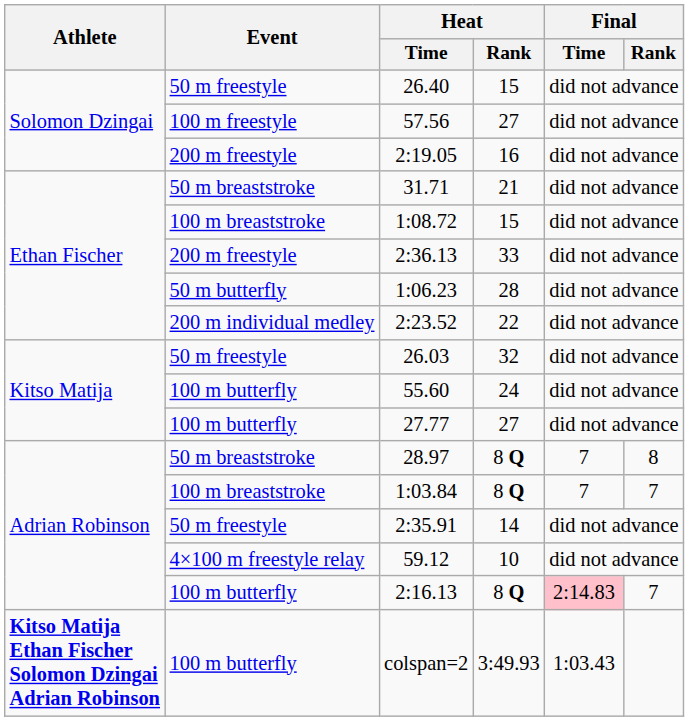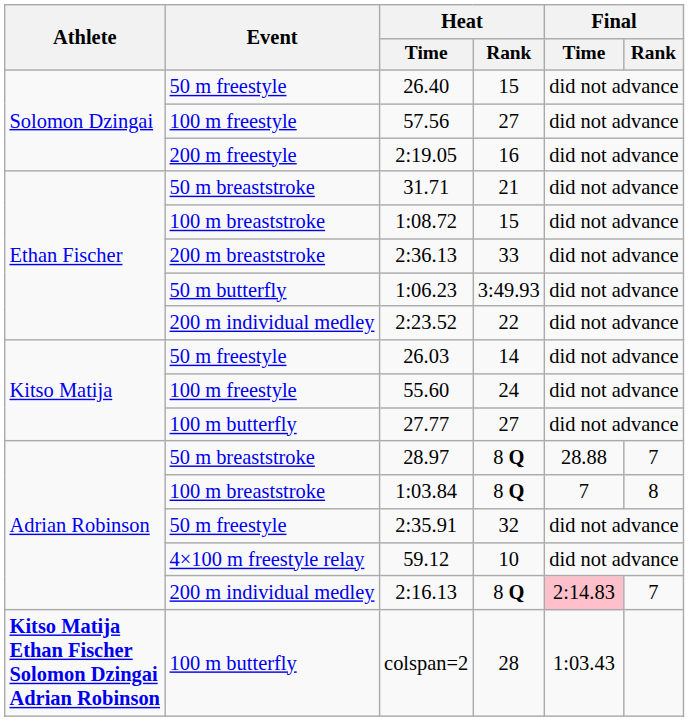(233, 256) 200 m freestyle -> (247, 256) 200 m breaststroke
(509, 289) 28 -> (509, 289) 3:49.93
(509, 357) 32 -> (509, 357) 14
(233, 390) 100 m butterfly -> (233, 390) 100 m freestyle
(584, 458) 7 -> (584, 458) 28.88
(653, 458) 8 -> (653, 458) 7
(653, 492) 7 -> (653, 492) 8
(509, 525) 14 -> (509, 525) 32
(233, 593) 100 m butterfly -> (272, 593) 200 m individual medley
(509, 663) 3:49.93 -> (509, 663) 28
